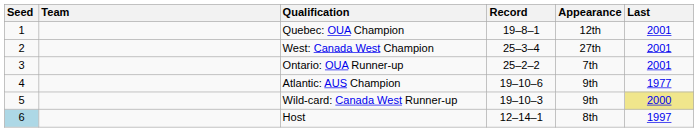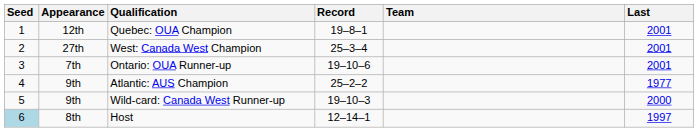columns swapped: (55, 13) <-> (590, 13)
(521, 65) 25–2–2 -> (349, 65) 19–10–6
(521, 83) 19–10–6 -> (349, 83) 25–2–2
(659, 100) khaki background -> (659, 100) no background
